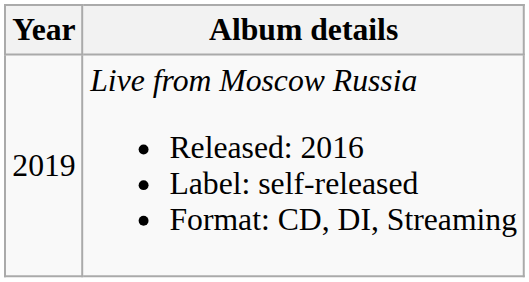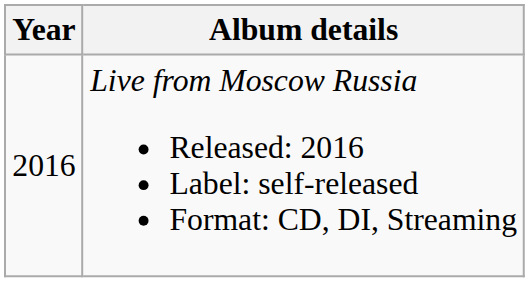(44, 165) 2019 -> (44, 165) 2016
